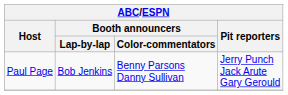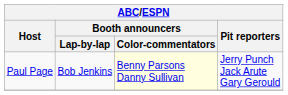(151, 71) no background -> (151, 71) lightyellow background
